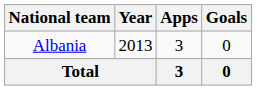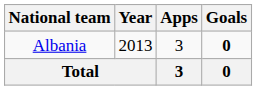(226, 44) normal -> (226, 44) bold
